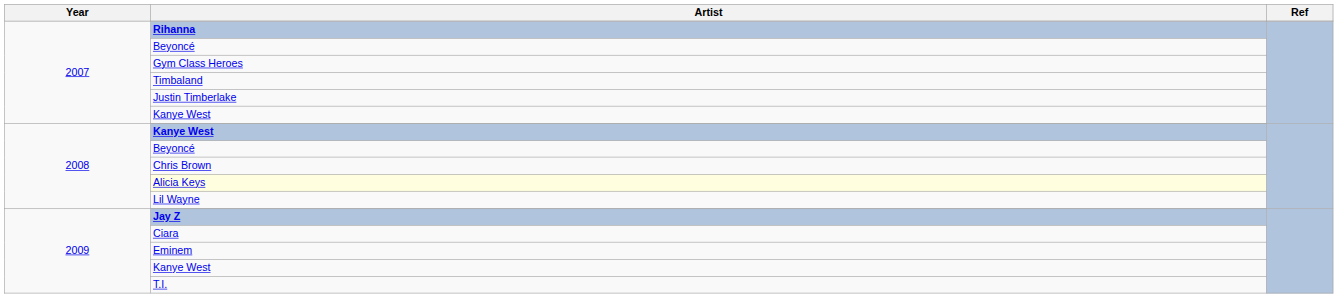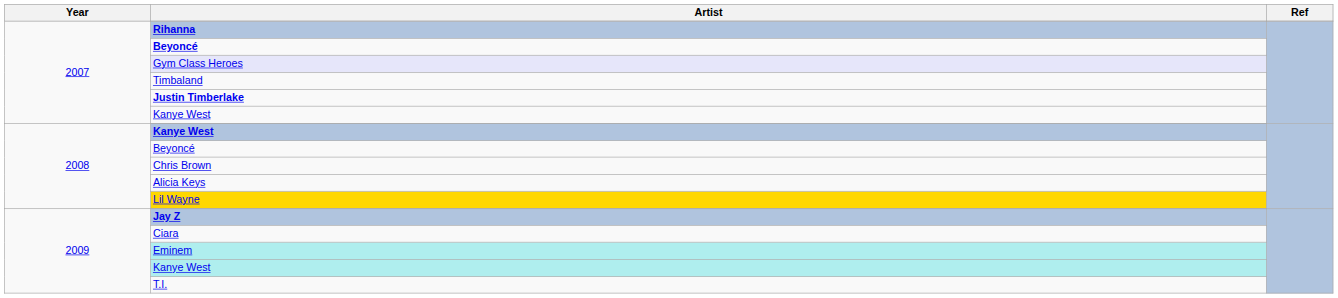(174, 47) normal -> (175, 47) bold
(198, 64) no background -> (198, 64) lavender background
(195, 98) normal -> (198, 98) bold
(179, 183) lightyellow background -> (179, 183) no background
(176, 200) no background -> (176, 200) gold background
(173, 251) no background -> (173, 251) paleturquoise background
(182, 268) no background -> (182, 268) paleturquoise background
